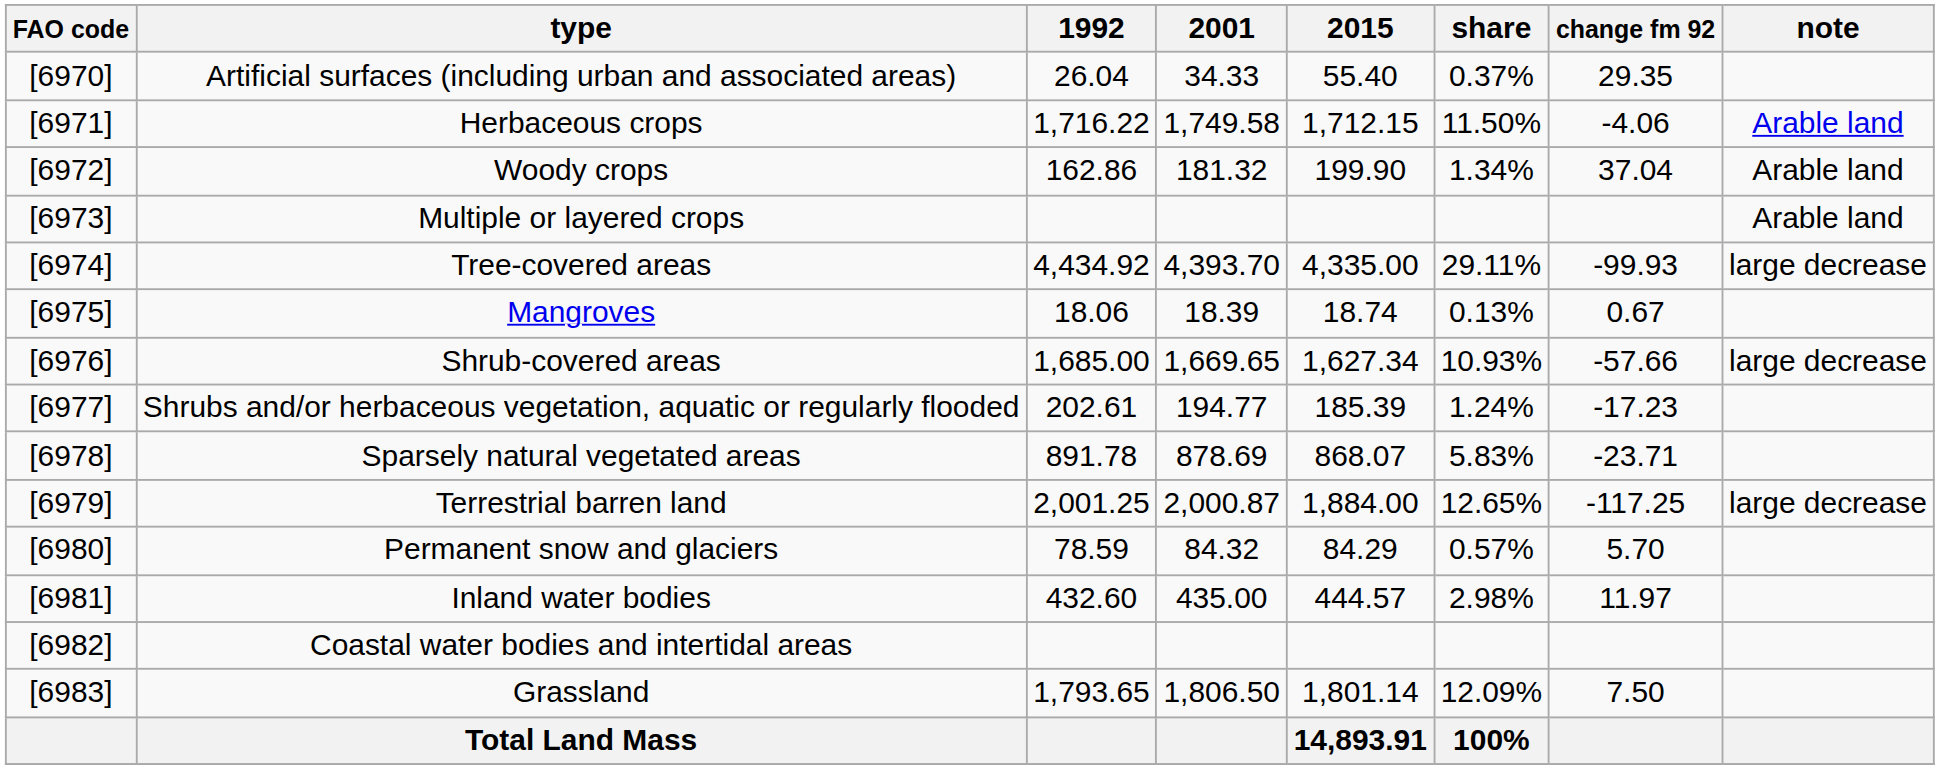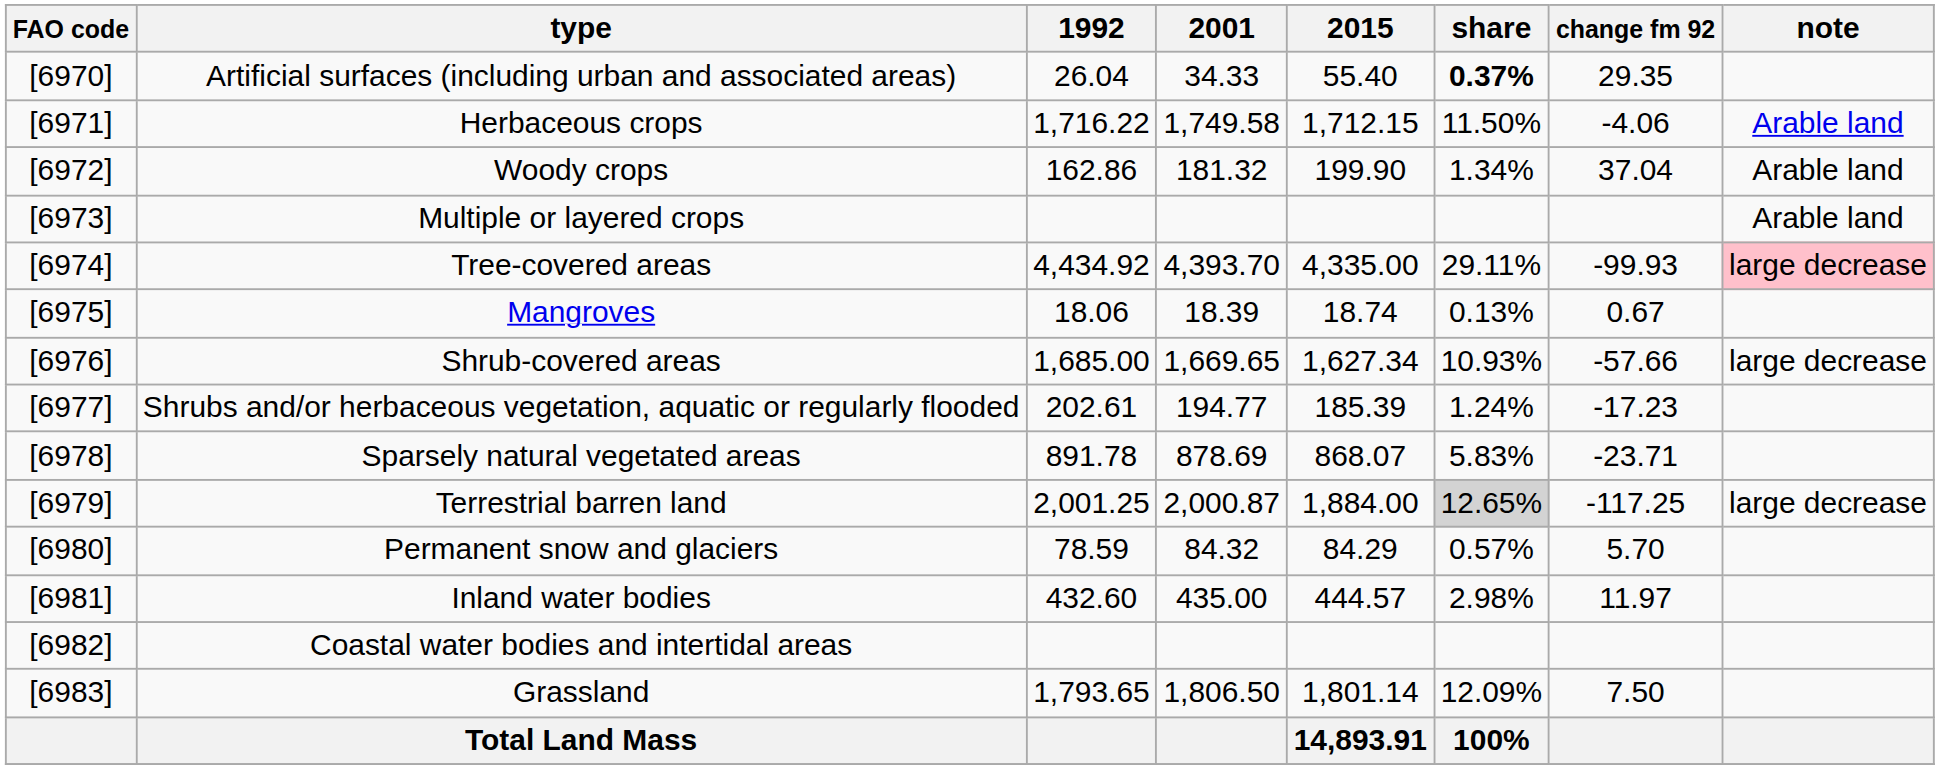(1491, 75) normal -> (1491, 75) bold
(1828, 265) no background -> (1828, 265) pink background
(1491, 502) no background -> (1491, 502) lightgrey background
